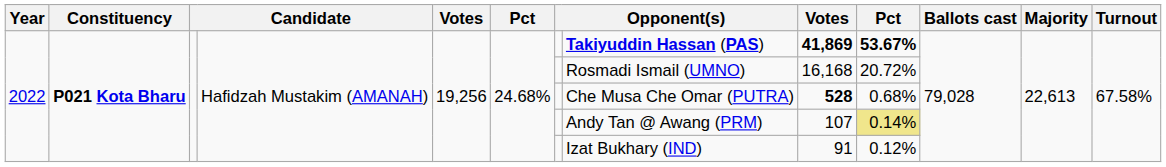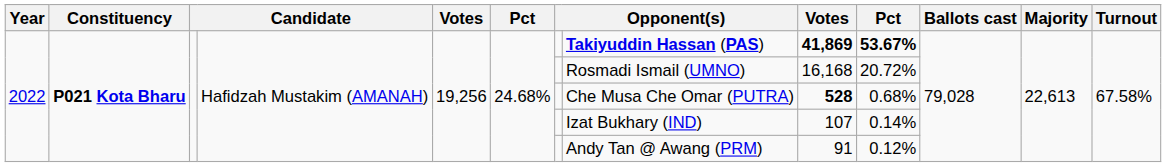(664, 123) Andy Tan @ Awang (PRM) -> (634, 123) Izat Bukhary (IND)
(893, 123) khaki background -> (893, 123) no background
(634, 149) Izat Bukhary (IND) -> (664, 149) Andy Tan @ Awang (PRM)
